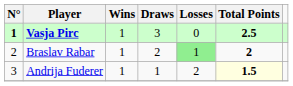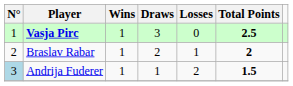(14, 33) bold -> (14, 33) normal
(196, 52) lightgreen background -> (196, 52) no background
(14, 71) no background -> (14, 71) lightblue background
(249, 71) lightyellow background -> (249, 71) no background
